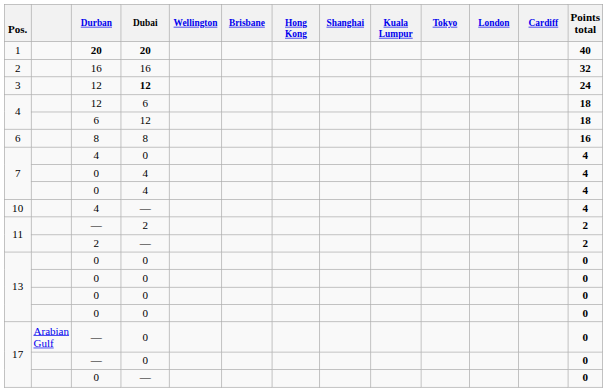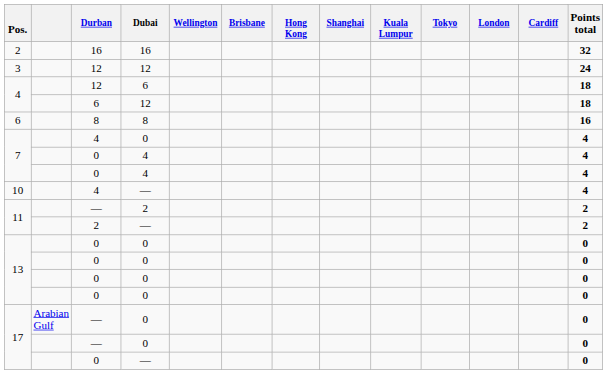- row: (18, 50)
(145, 85) bold -> (145, 68) normal
